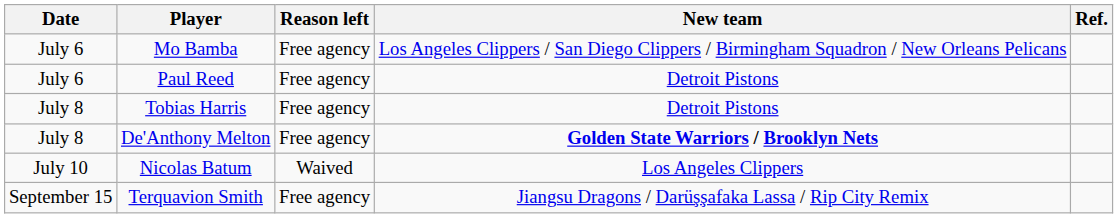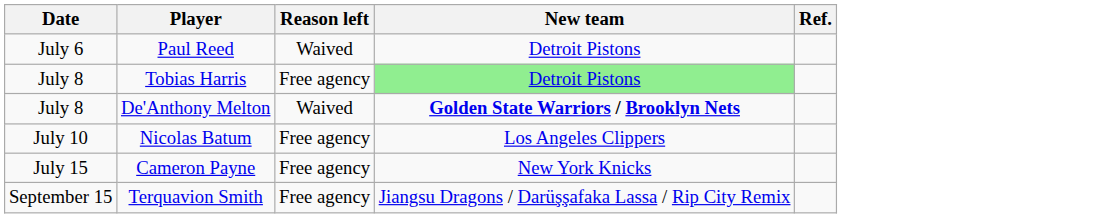- row: (196, 49)
(325, 78) Free agency -> (325, 49) Waived
(723, 108) no background -> (585, 78) lightgreen background
(325, 138) Free agency -> (325, 108) Waived
(325, 167) Waived -> (325, 138) Free agency
+ row: (196, 167)
